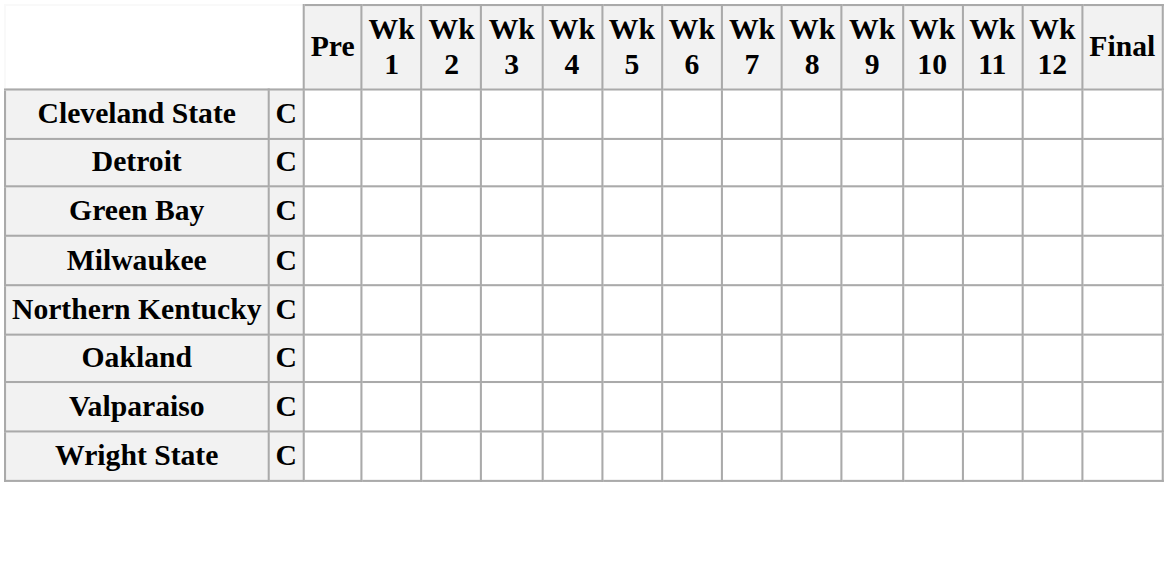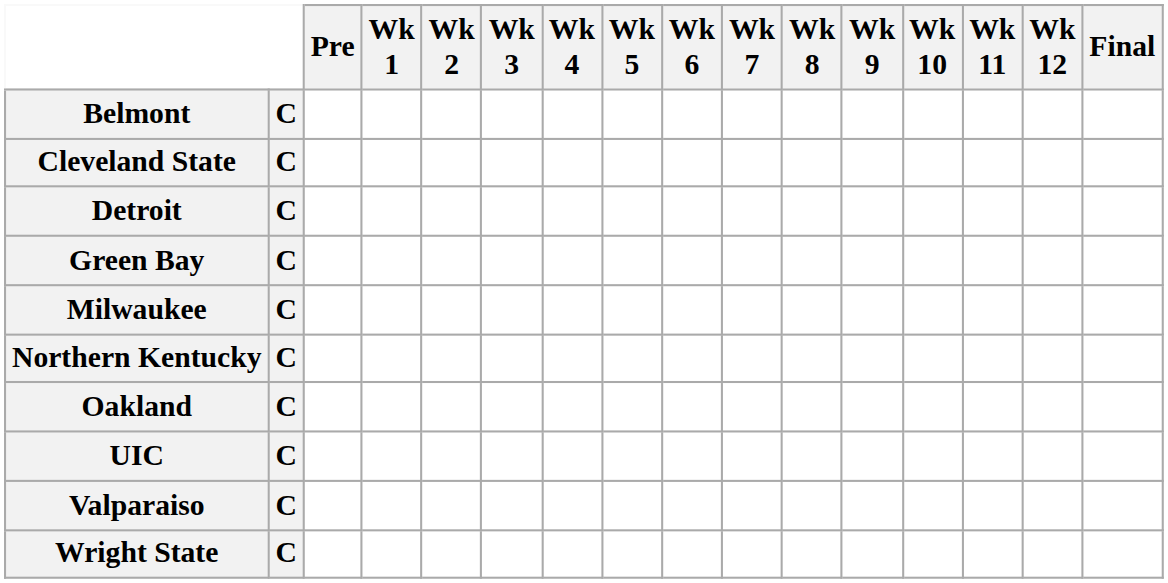+ row: (137, 113)
+ row: (137, 455)
